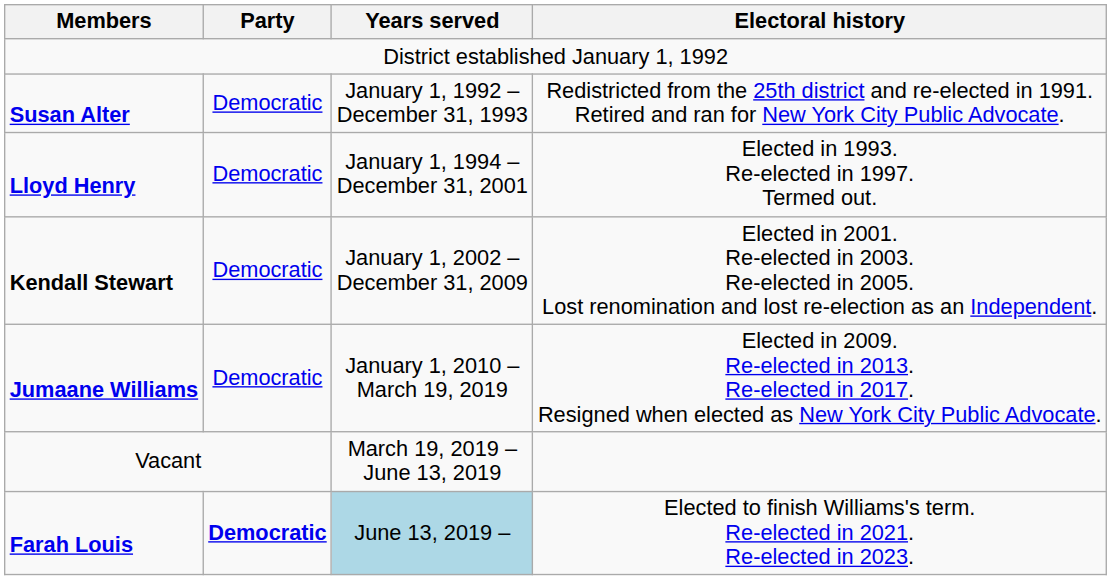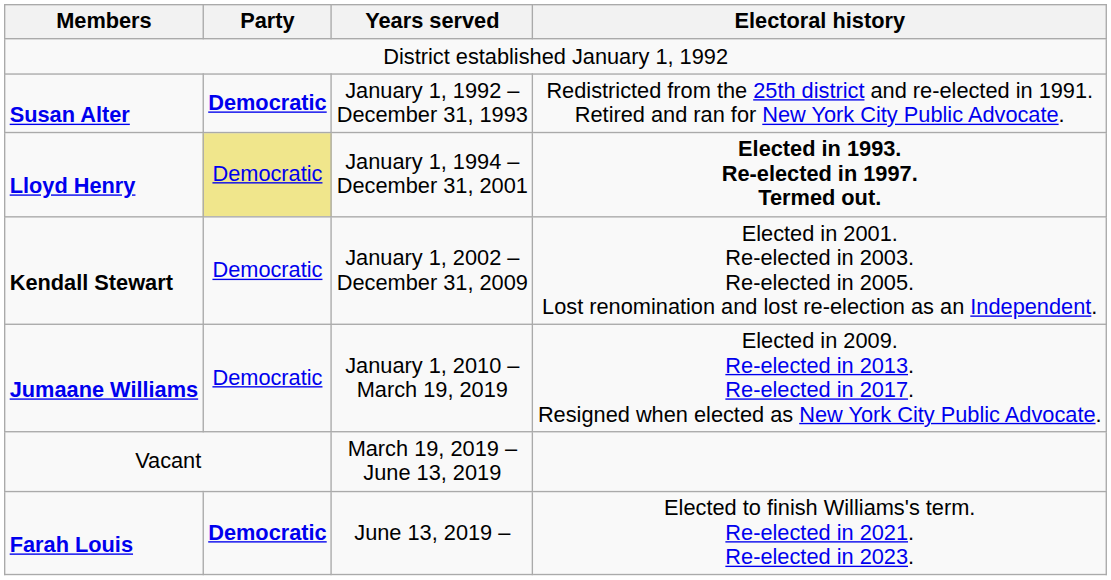(267, 103) normal -> (267, 103) bold
(267, 174) no background -> (267, 174) khaki background
(820, 174) normal -> (820, 174) bold
(432, 532) lightblue background -> (432, 532) no background
